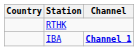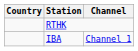(109, 39) bold -> (109, 39) normal
